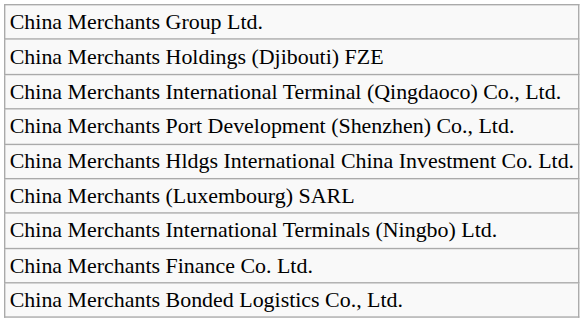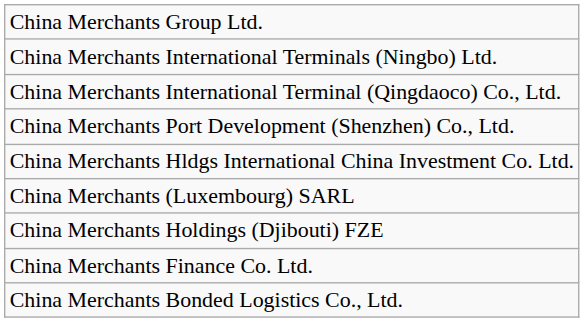(197, 56) China Merchants Holdings (Djibouti) FZE -> (253, 56) China Merchants International Terminals (Ningbo) Ltd.
(253, 230) China Merchants International Terminals (Ningbo) Ltd. -> (197, 230) China Merchants Holdings (Djibouti) FZE
